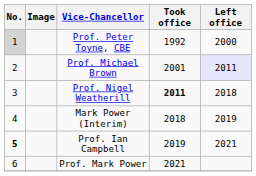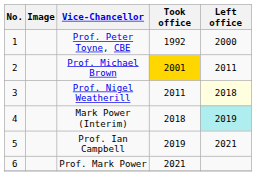(15, 42) lightgrey background -> (15, 42) no background
(175, 68) no background -> (175, 68) gold background
(226, 68) lavender background -> (226, 68) no background
(175, 93) bold -> (175, 93) normal
(226, 93) no background -> (226, 93) lightyellow background
(226, 118) no background -> (226, 118) paleturquoise background
(15, 144) bold -> (15, 144) normal
